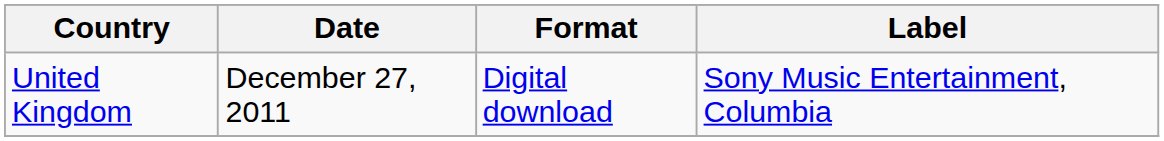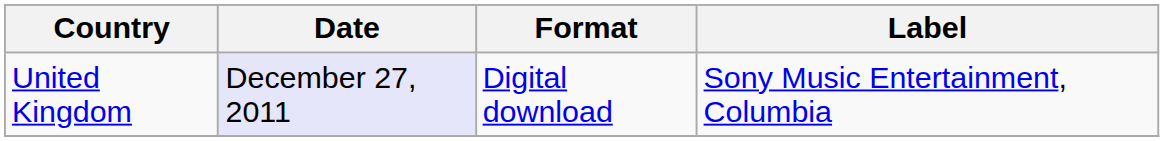(321, 93) no background -> (321, 93) lavender background
